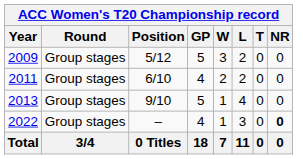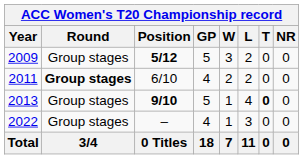(158, 57) normal -> (164, 57) bold
(85, 79) normal -> (88, 79) bold
(158, 100) normal -> (164, 100) bold
(260, 100) normal -> (266, 100) bold
(280, 121) bold -> (286, 121) normal
